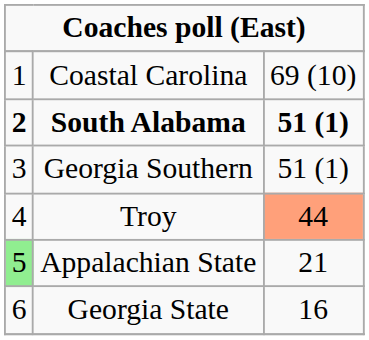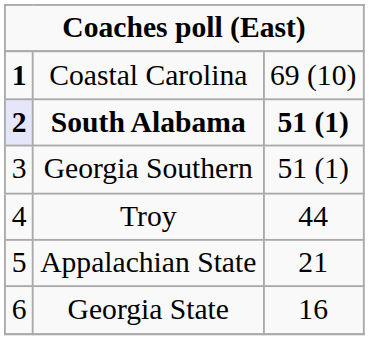(19, 74) normal -> (19, 74) bold
(19, 121) no background -> (19, 121) lavender background
(313, 215) lightsalmon background -> (313, 215) no background
(19, 262) lightgreen background -> (19, 262) no background
